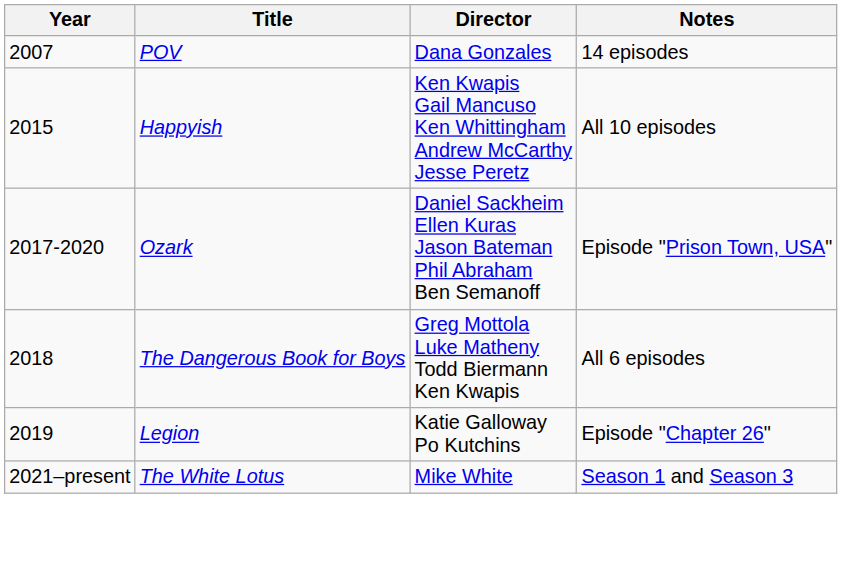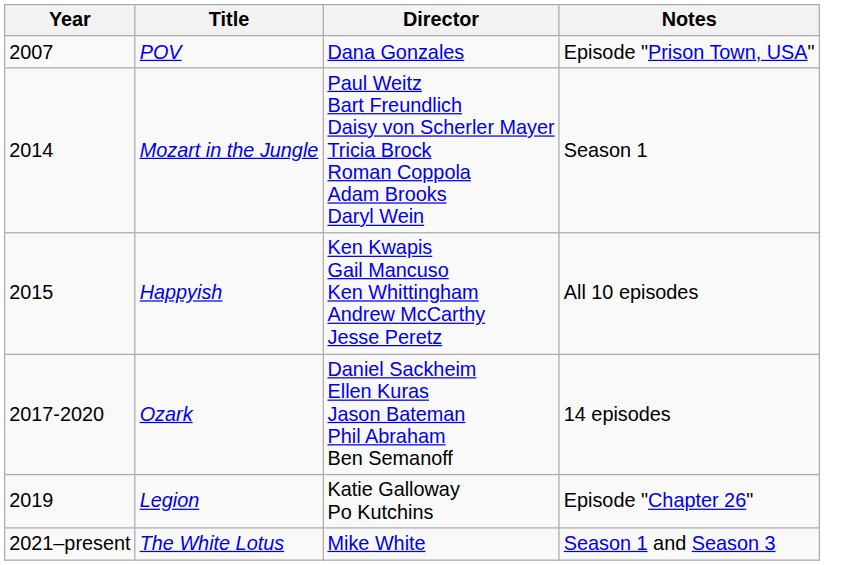(635, 51) 14 episodes -> (689, 51) Episode "Prison Town, USA"
+ row: (229, 150)
(707, 248) Episode "Prison Town, USA" -> (617, 413) 14 episodes
- row: (273, 358)
